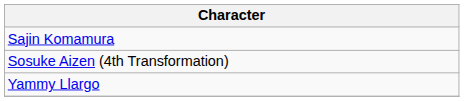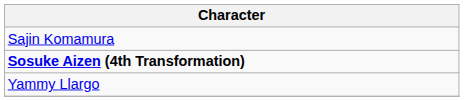(118, 61) normal -> (126, 61) bold
